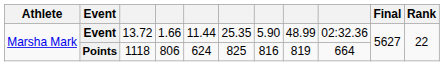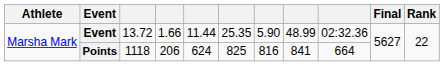(170, 52) 806 -> (170, 52) 206
(301, 52) 819 -> (301, 52) 841
